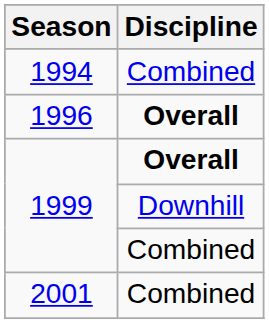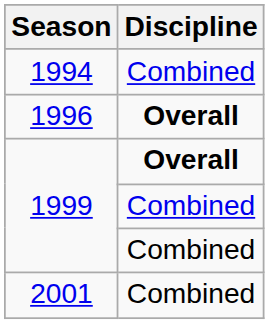(191, 205) Downhill -> (191, 205) Combined
